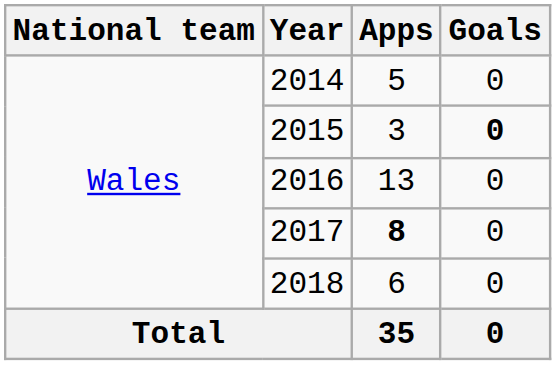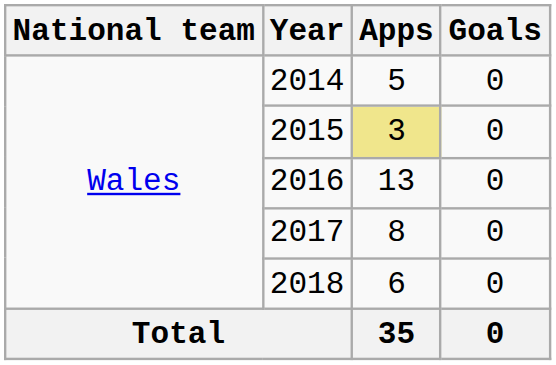(396, 132) no background -> (396, 132) khaki background
(495, 132) bold -> (495, 132) normal
(396, 233) bold -> (396, 233) normal
